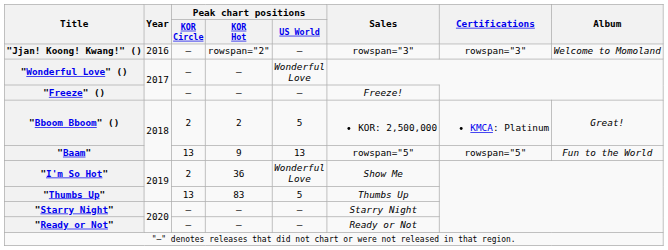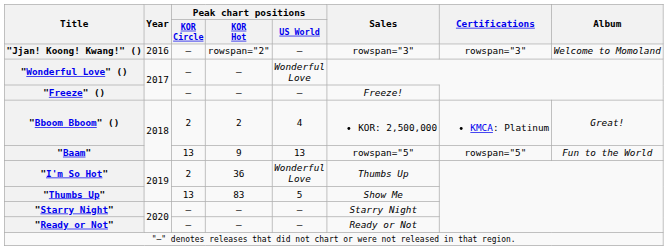(300, 123) 5 -> (300, 123) 4
(383, 173) Show Me -> (383, 173) Thumbs Up
(383, 194) Thumbs Up -> (383, 194) Show Me
